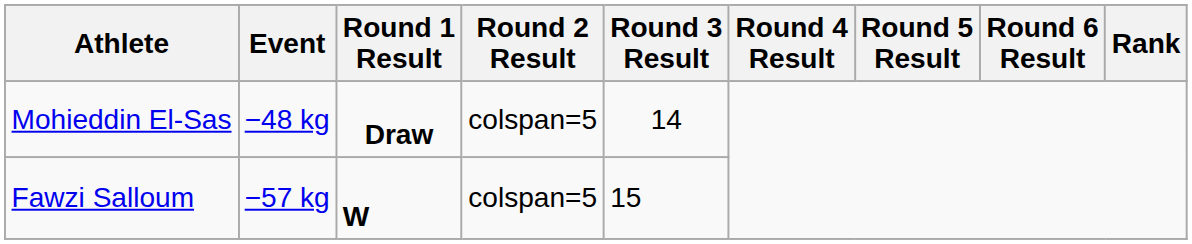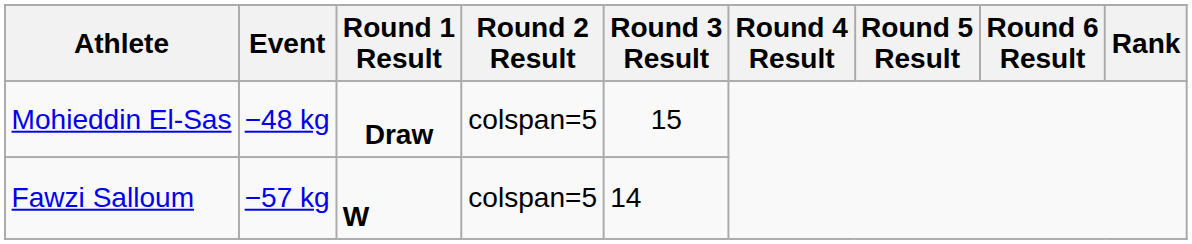(666, 119) 14 -> (666, 119) 15
(626, 198) 15 -> (626, 198) 14
